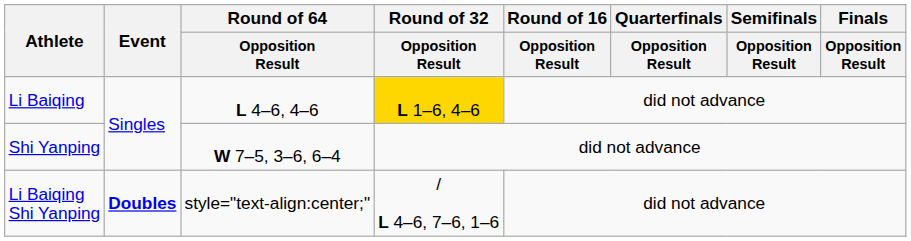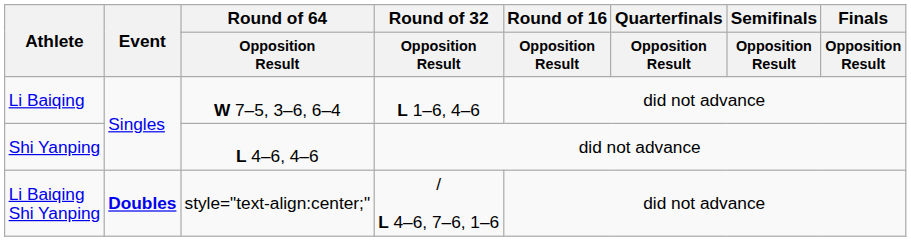(277, 110) L 4–6, 4–6 -> (277, 110) W 7–5, 3–6, 6–4
(439, 110) gold background -> (439, 110) no background
(277, 157) W 7–5, 3–6, 6–4 -> (277, 157) L 4–6, 4–6
